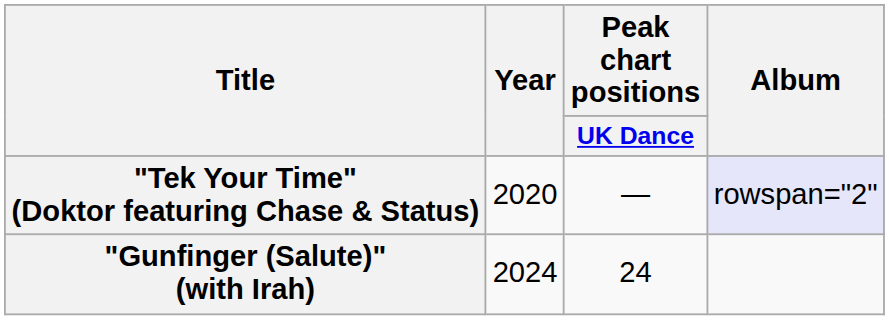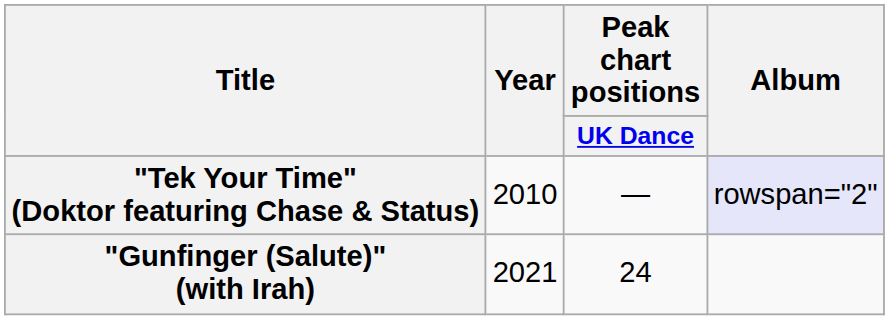(525, 194) 2020 -> (525, 194) 2010
(525, 273) 2024 -> (525, 273) 2021
